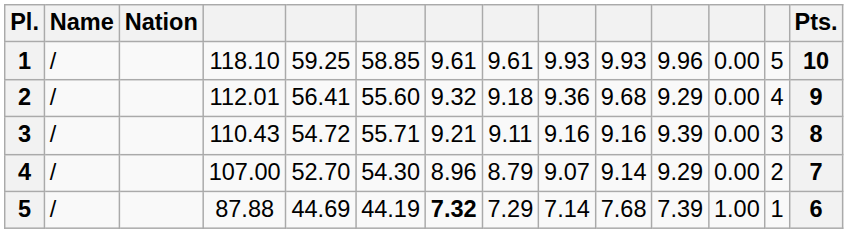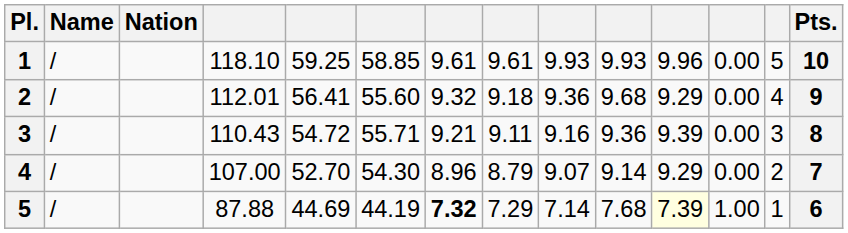(624, 135) 9.16 -> (624, 135) 9.36
(680, 209) no background -> (680, 209) lightyellow background
